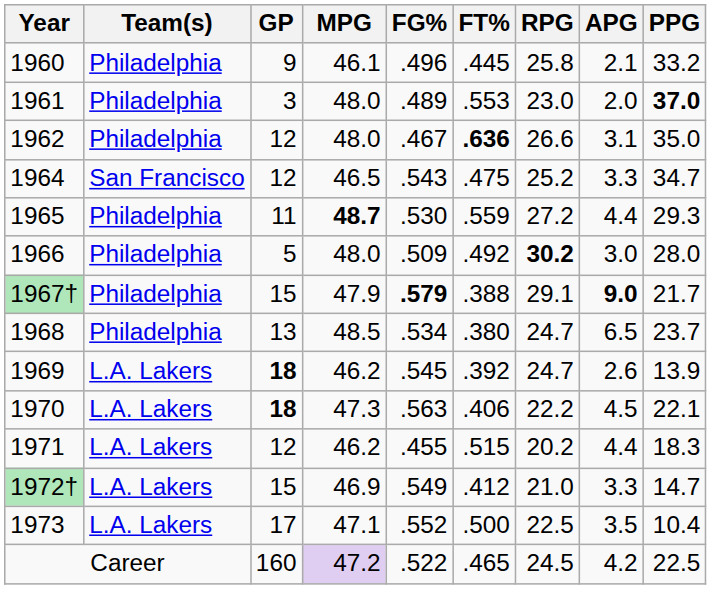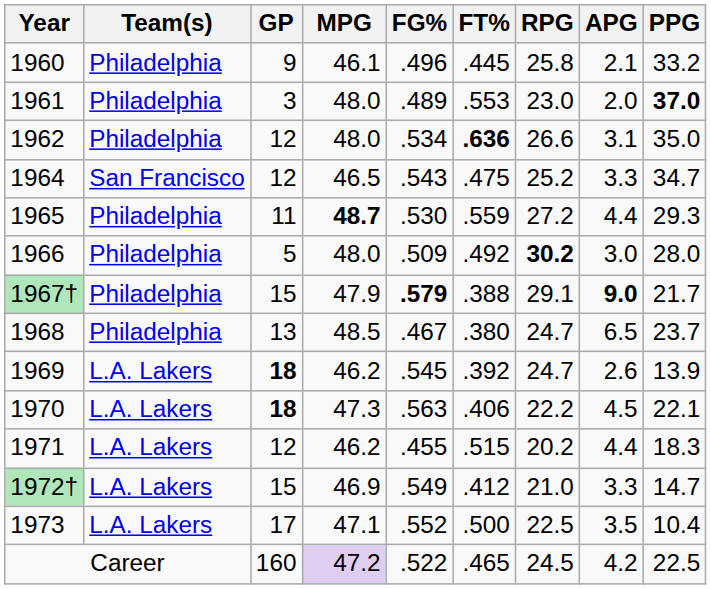(424, 139) .467 -> (424, 139) .534
(424, 332) .534 -> (424, 332) .467
